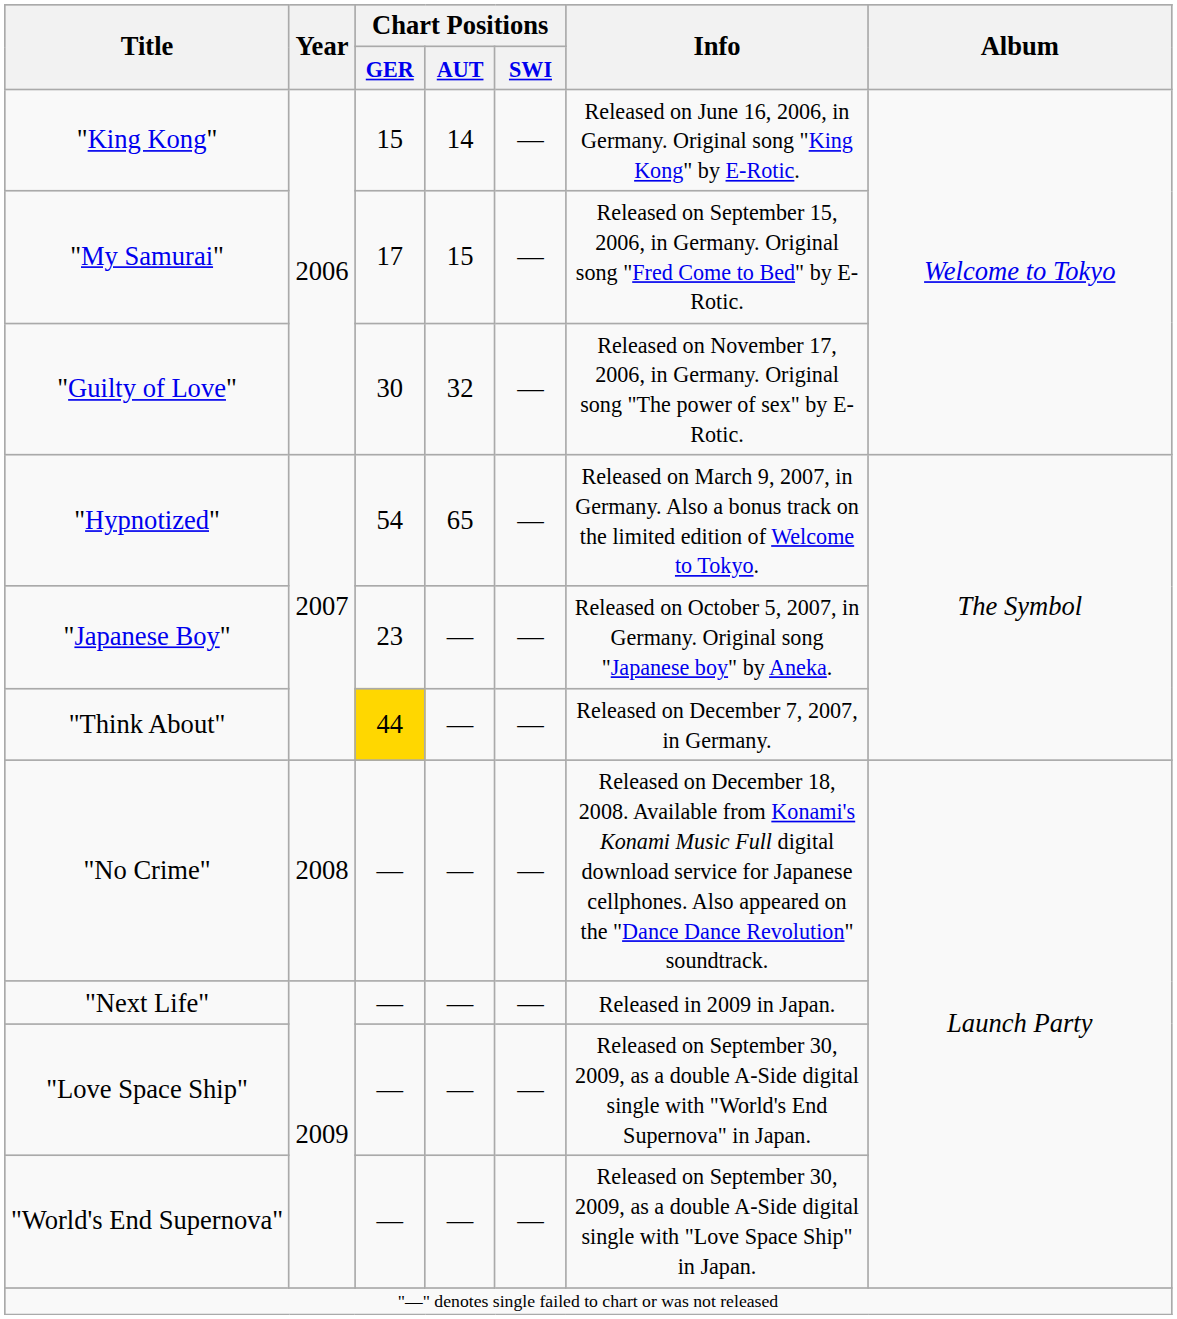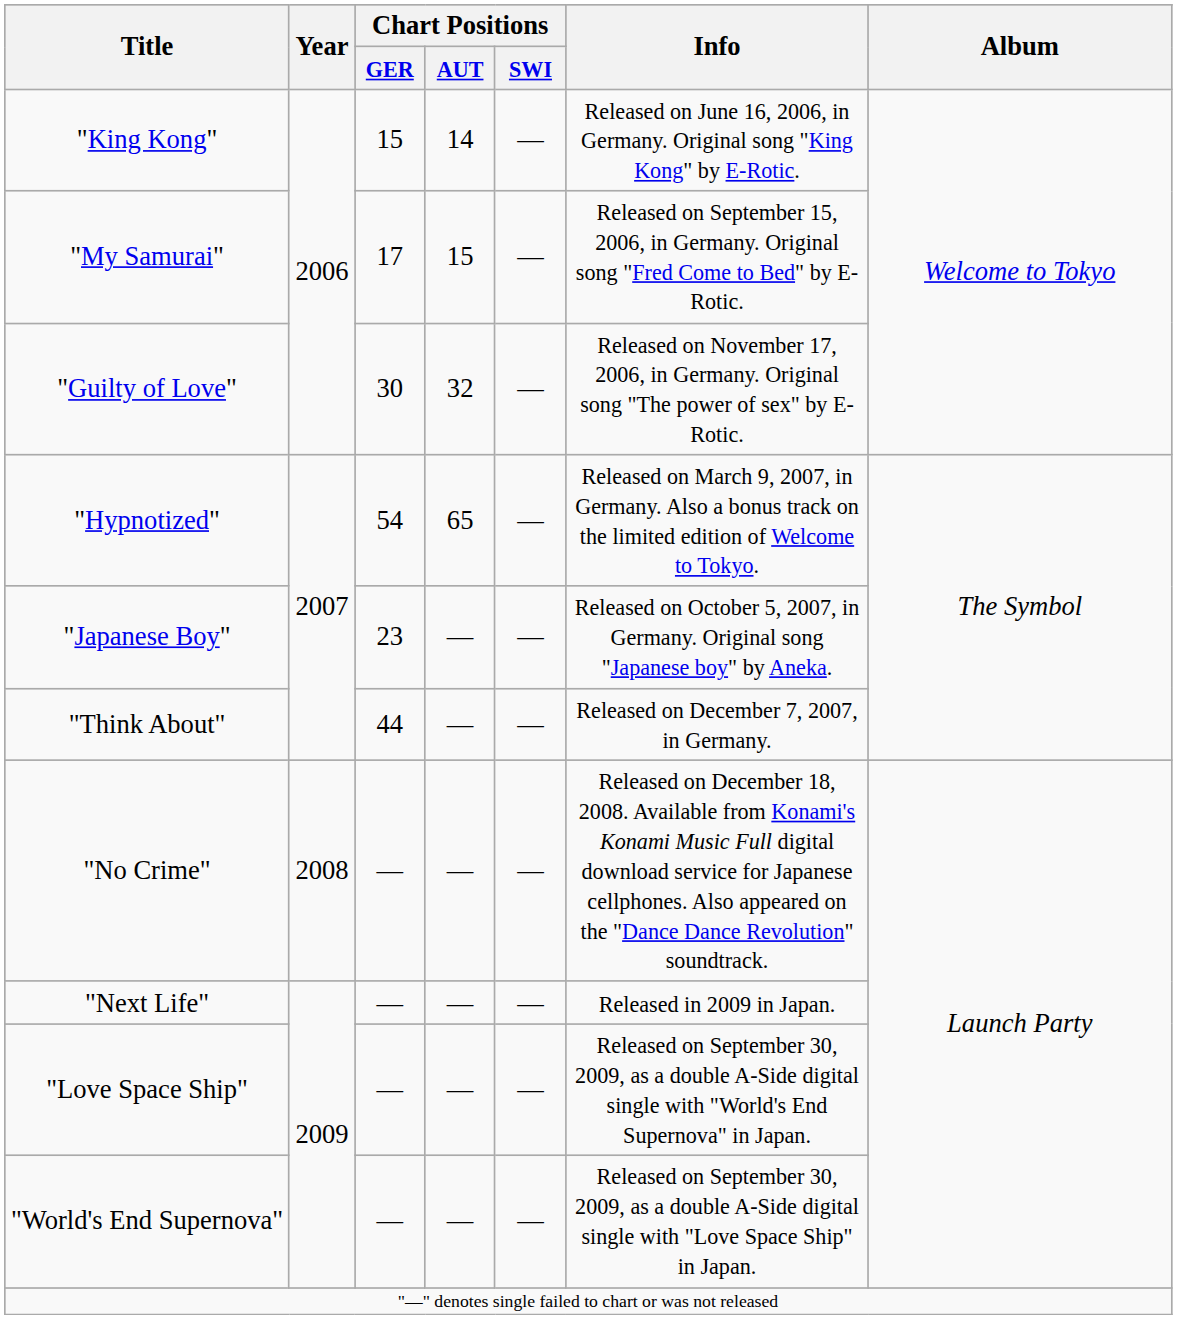(390, 723) gold background -> (390, 723) no background
